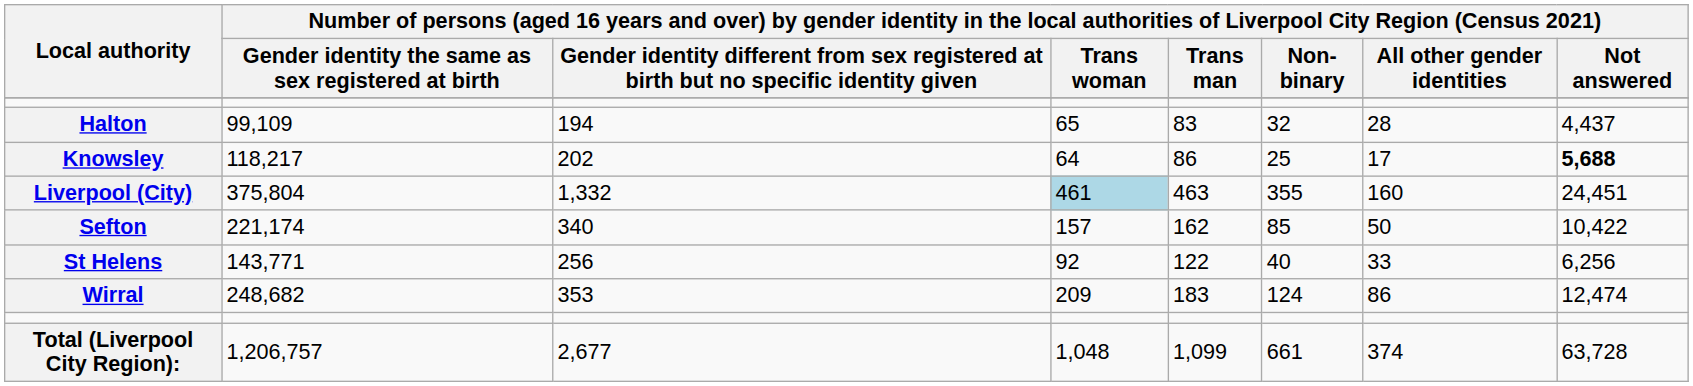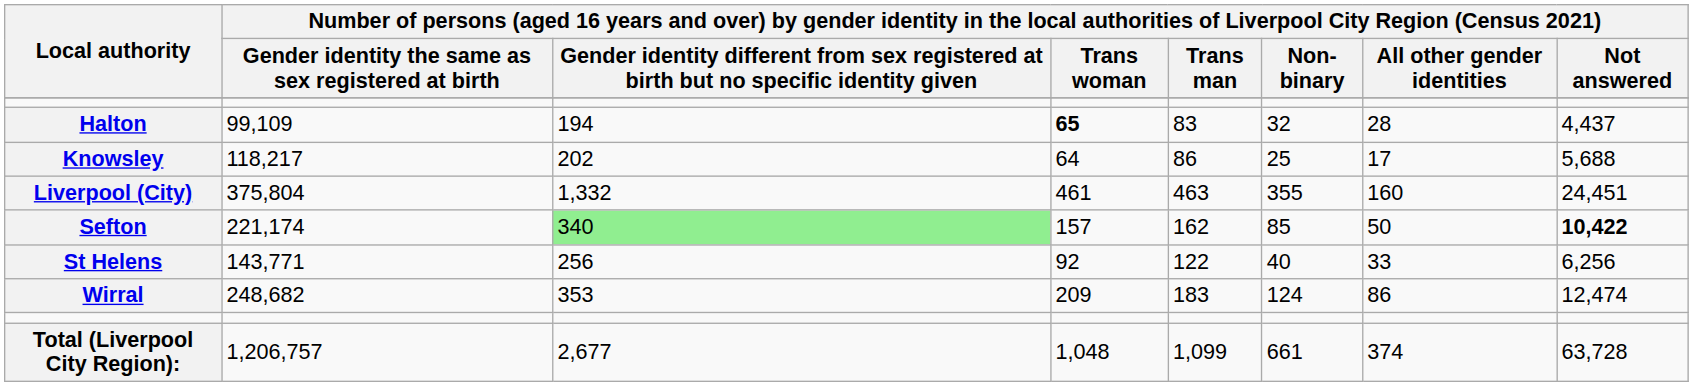(1067, 124) normal -> (1067, 124) bold
(1589, 158) bold -> (1589, 158) normal
(1073, 192) lightblue background -> (1073, 192) no background
(575, 227) no background -> (575, 227) lightgreen background
(1595, 227) normal -> (1595, 227) bold
